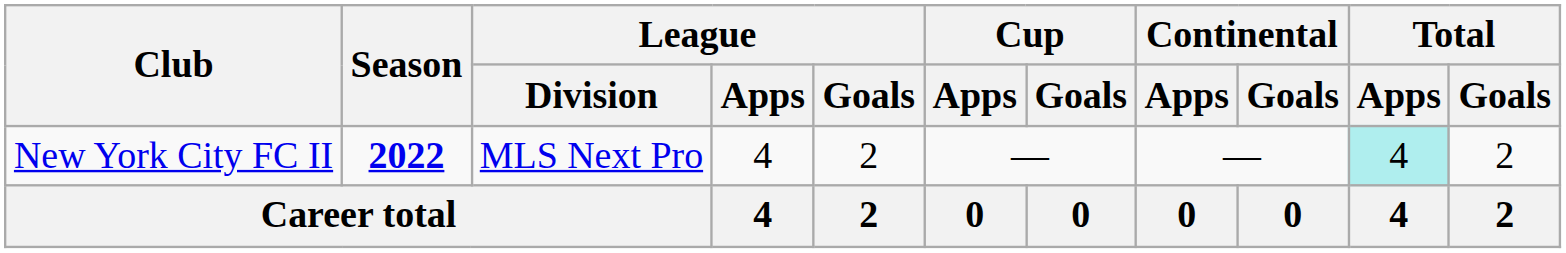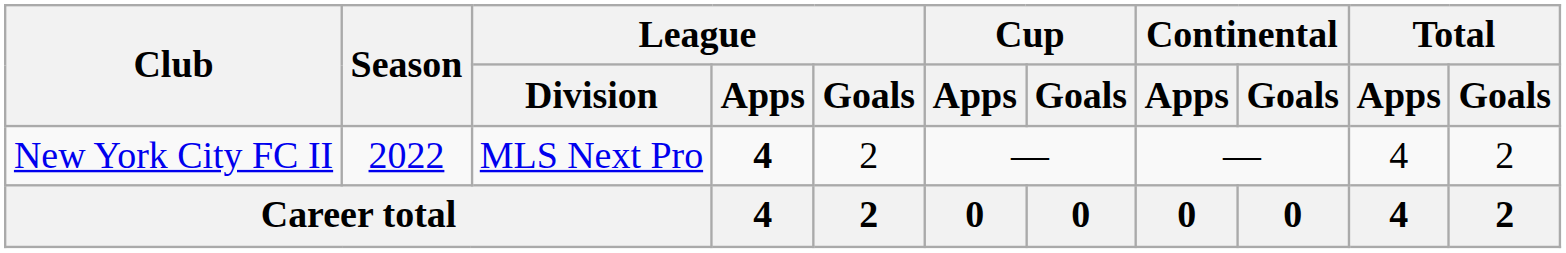(406, 154) bold -> (406, 154) normal
(763, 154) normal -> (763, 154) bold
(1399, 154) paleturquoise background -> (1399, 154) no background
